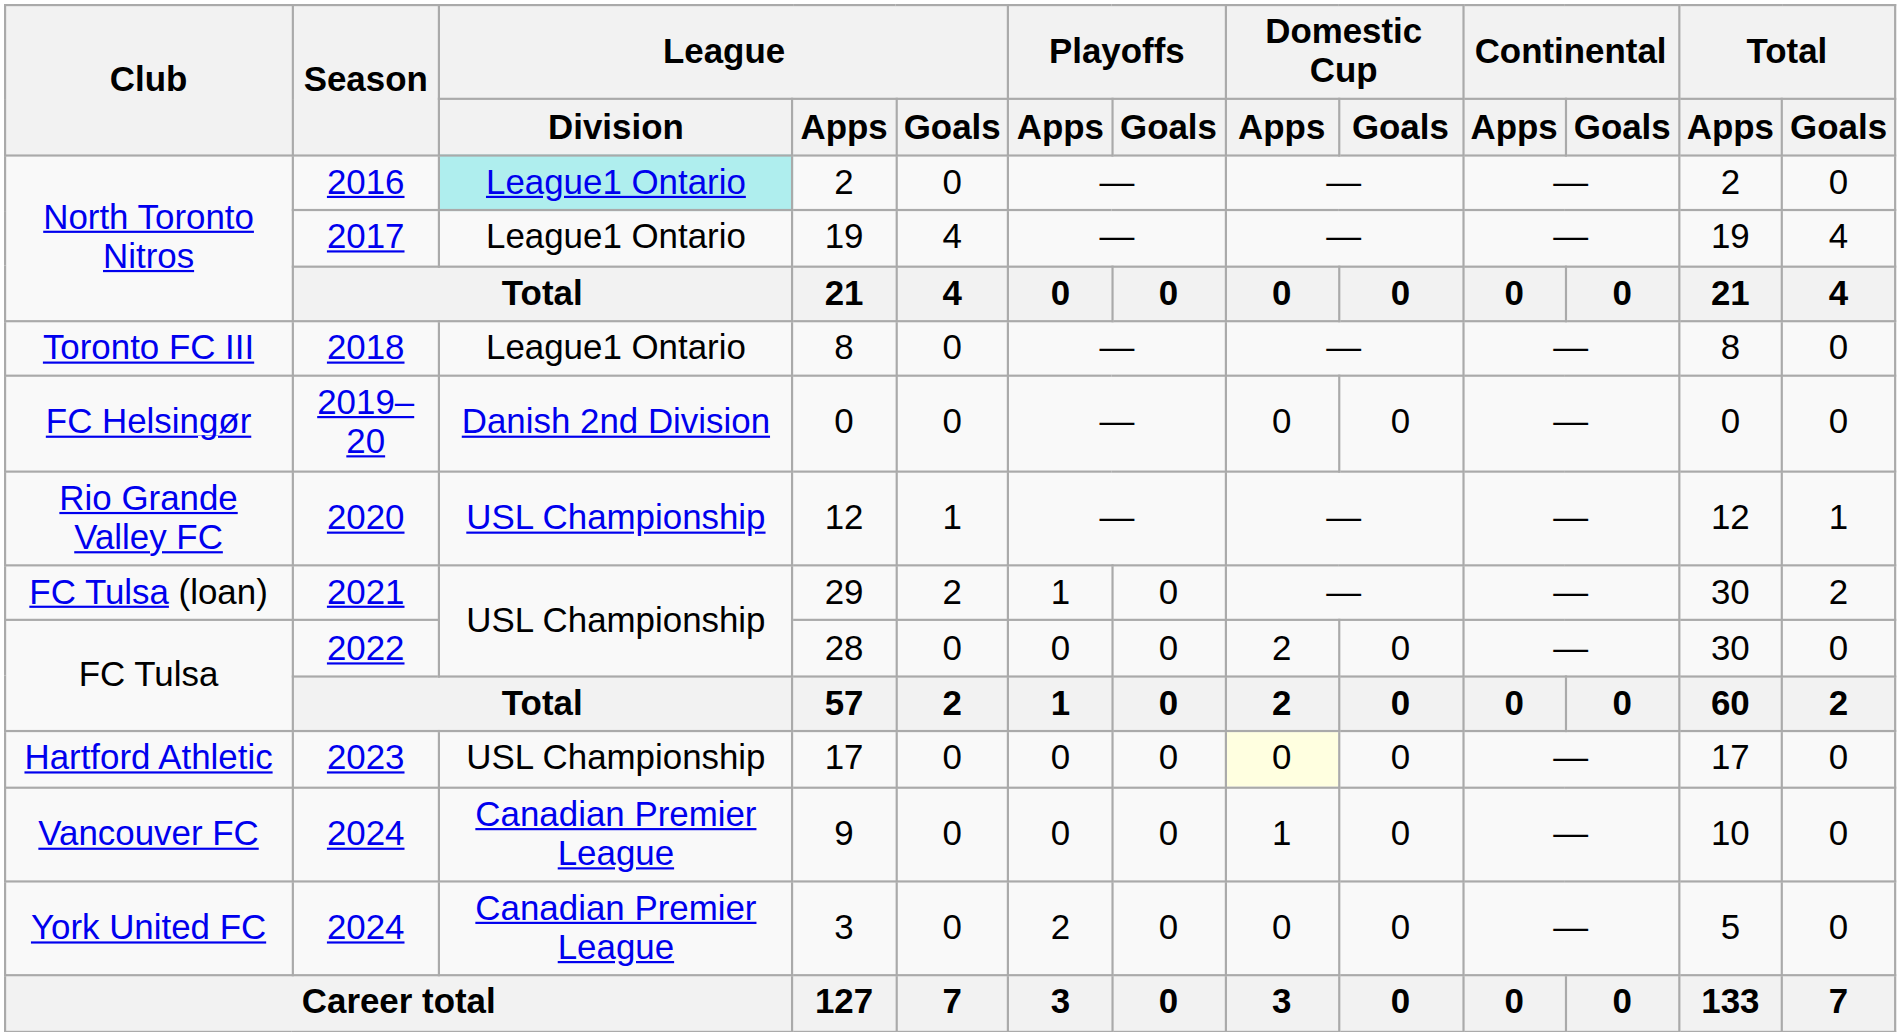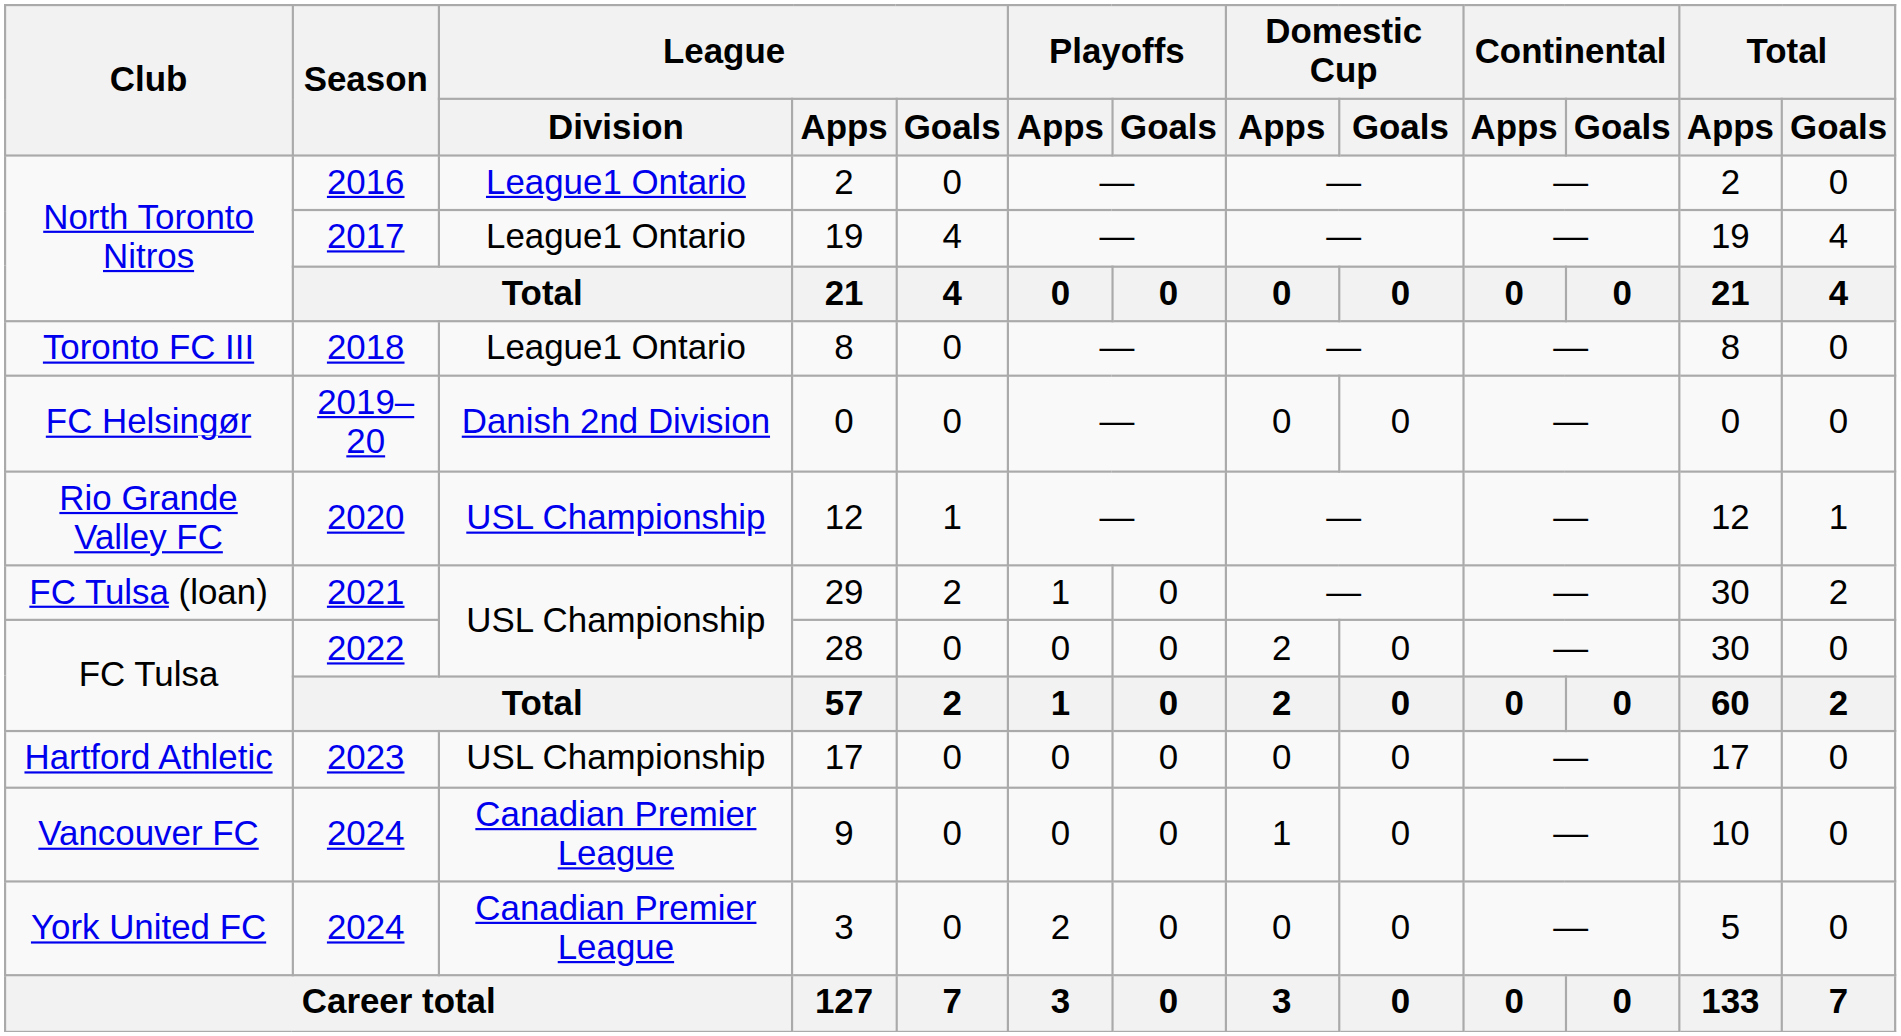(616, 182) paleturquoise background -> (616, 182) no background
(1282, 758) lightyellow background -> (1282, 758) no background
